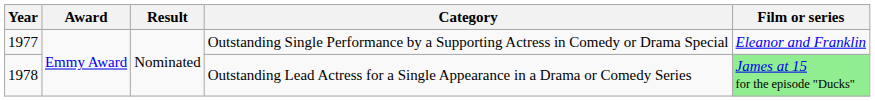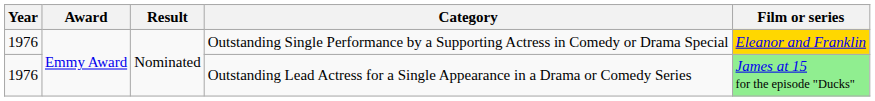(23, 41) 1977 -> (23, 41) 1976
(801, 41) no background -> (801, 41) gold background
(23, 75) 1978 -> (23, 75) 1976
